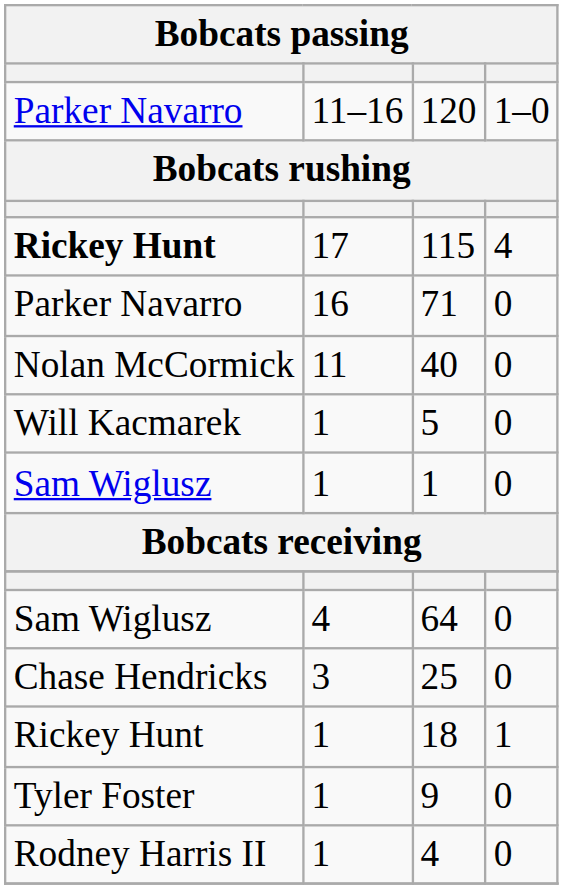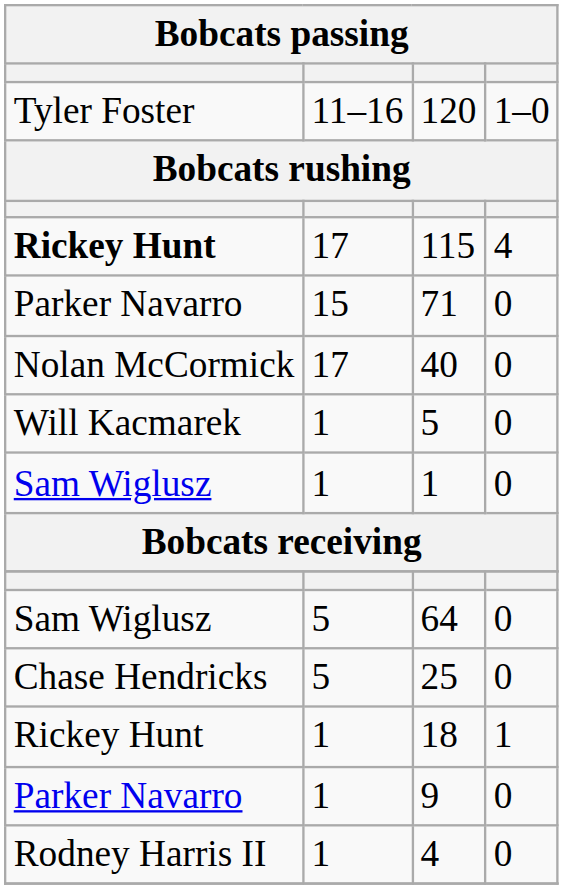(128, 110) Parker Navarro -> (104, 110) Tyler Foster
(330, 304) 16 -> (330, 304) 15
(329, 364) 11 -> (330, 364) 17
(321, 617) 4 -> (321, 617) 5
(321, 676) 3 -> (321, 676) 5
(104, 795) Tyler Foster -> (128, 795) Parker Navarro
